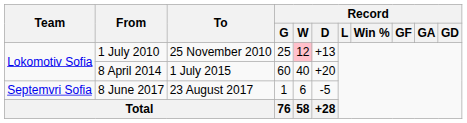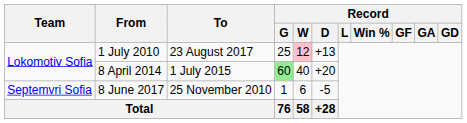(221, 52) 25 November 2010 -> (211, 52) 23 August 2017
(284, 71) no background -> (284, 71) lightgreen background
(211, 90) 23 August 2017 -> (221, 90) 25 November 2010
